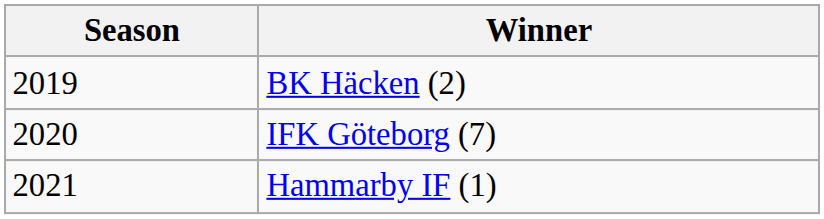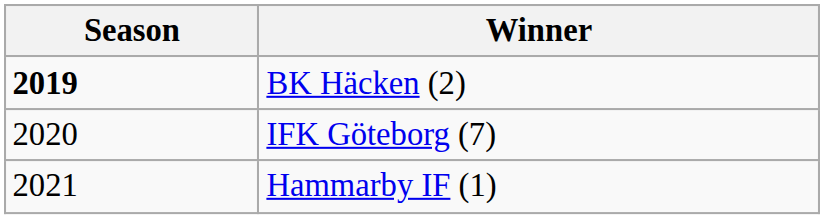(45, 82) normal -> (45, 82) bold
